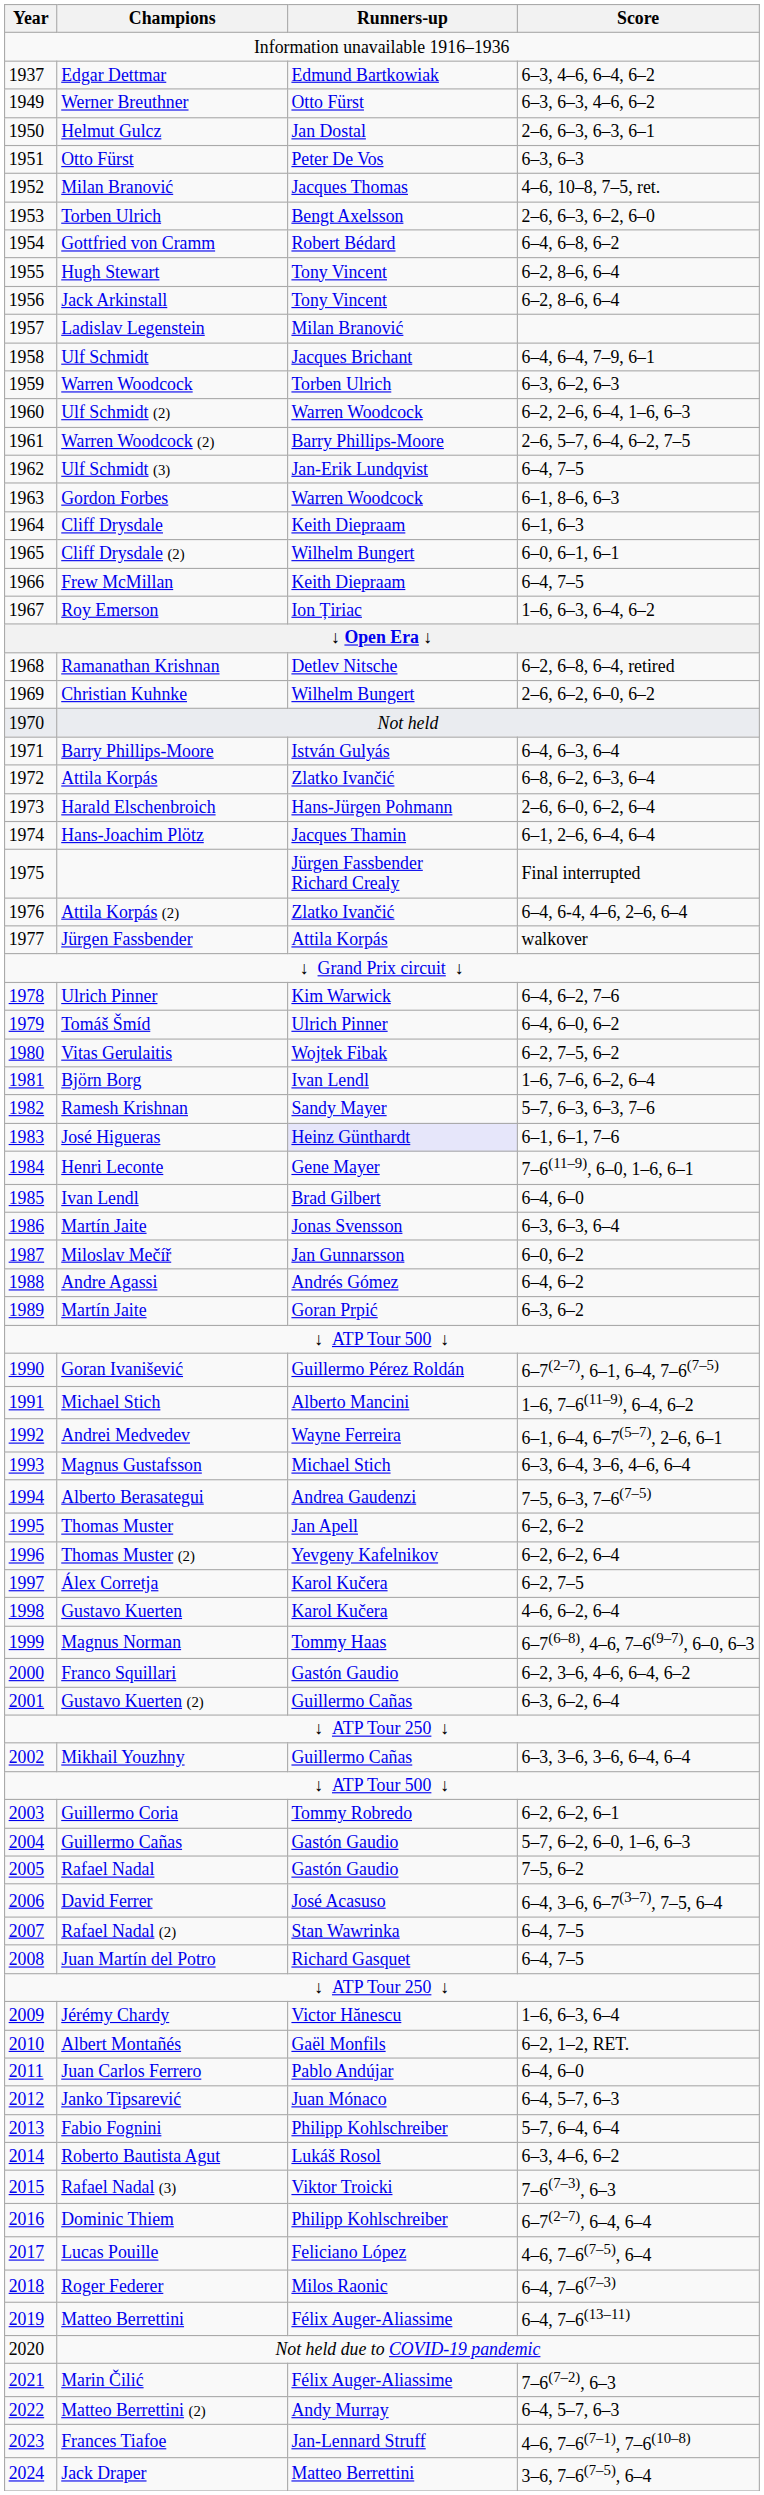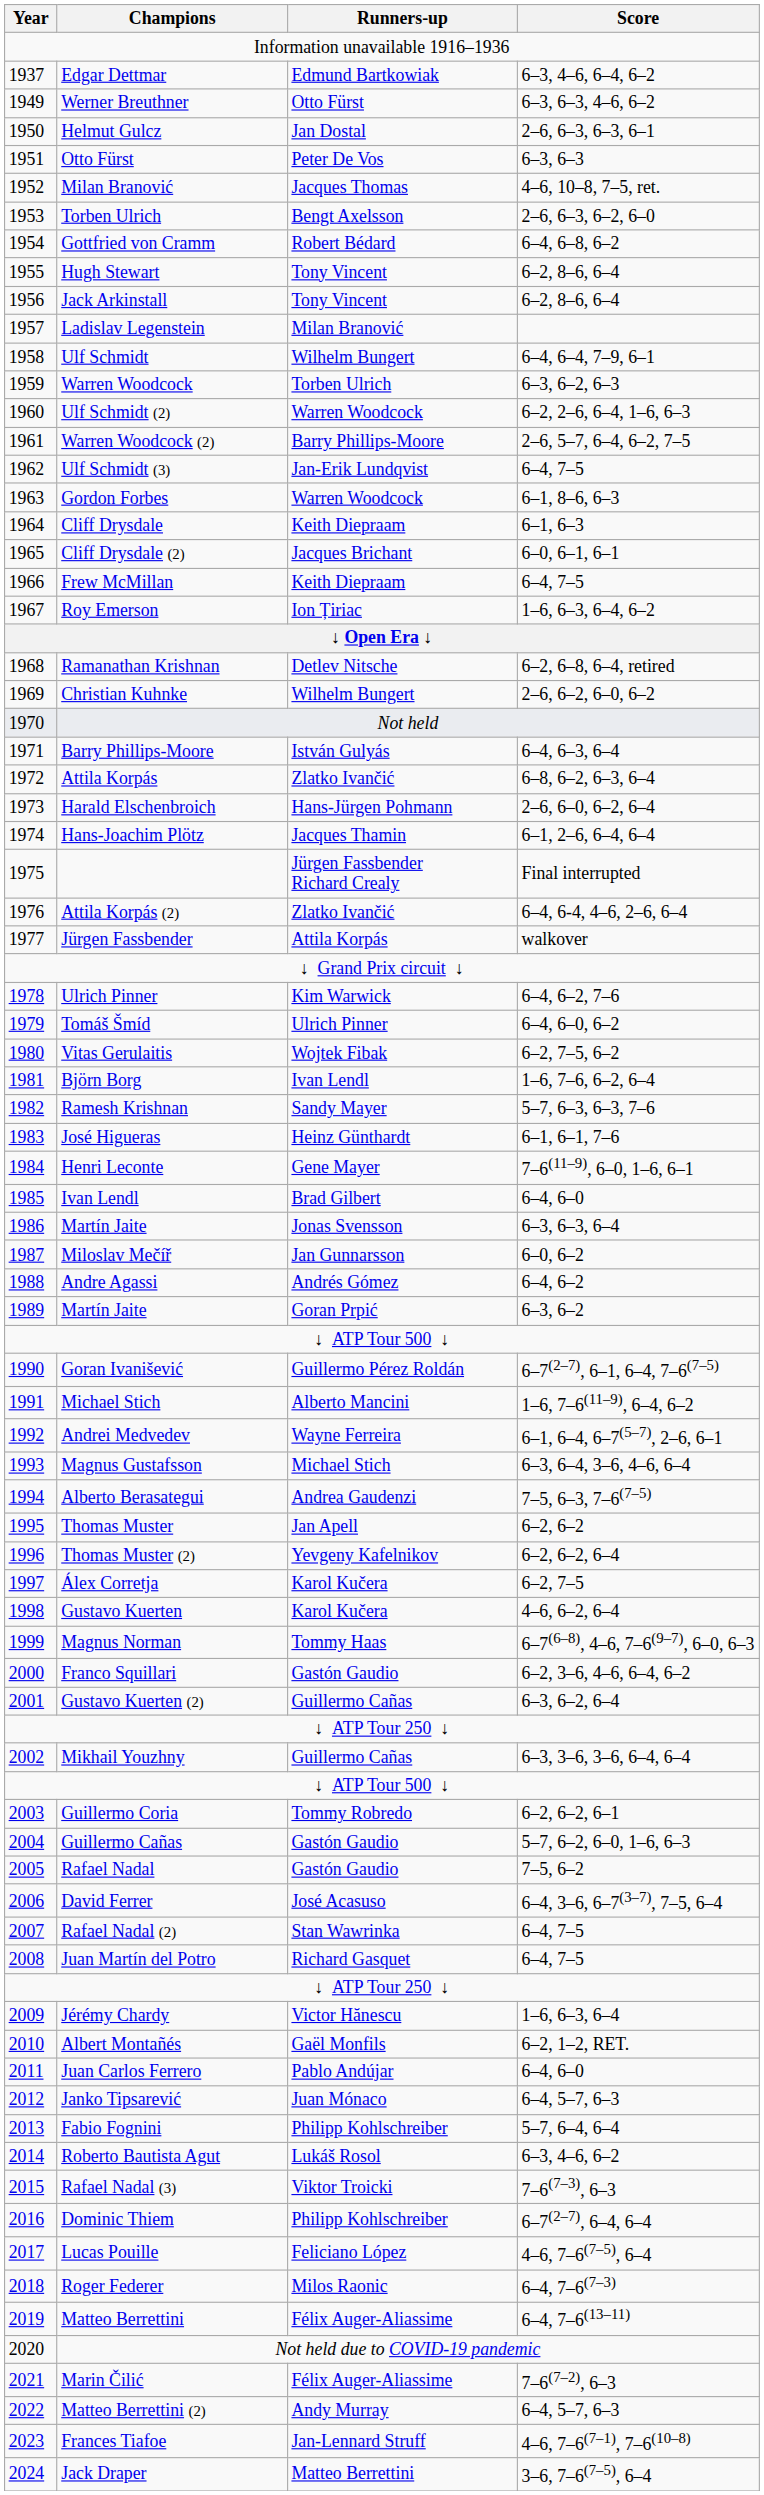(352, 356) Jacques Brichant -> (353, 356) Wilhelm Bungert
(353, 553) Wilhelm Bungert -> (352, 553) Jacques Brichant
(351, 1137) lavender background -> (351, 1137) no background
